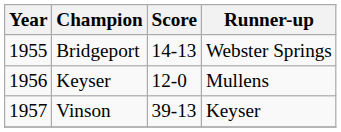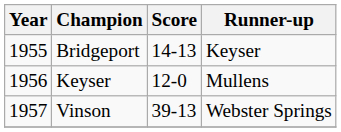(269, 50) Webster Springs -> (233, 50) Keyser
(233, 111) Keyser -> (269, 111) Webster Springs
